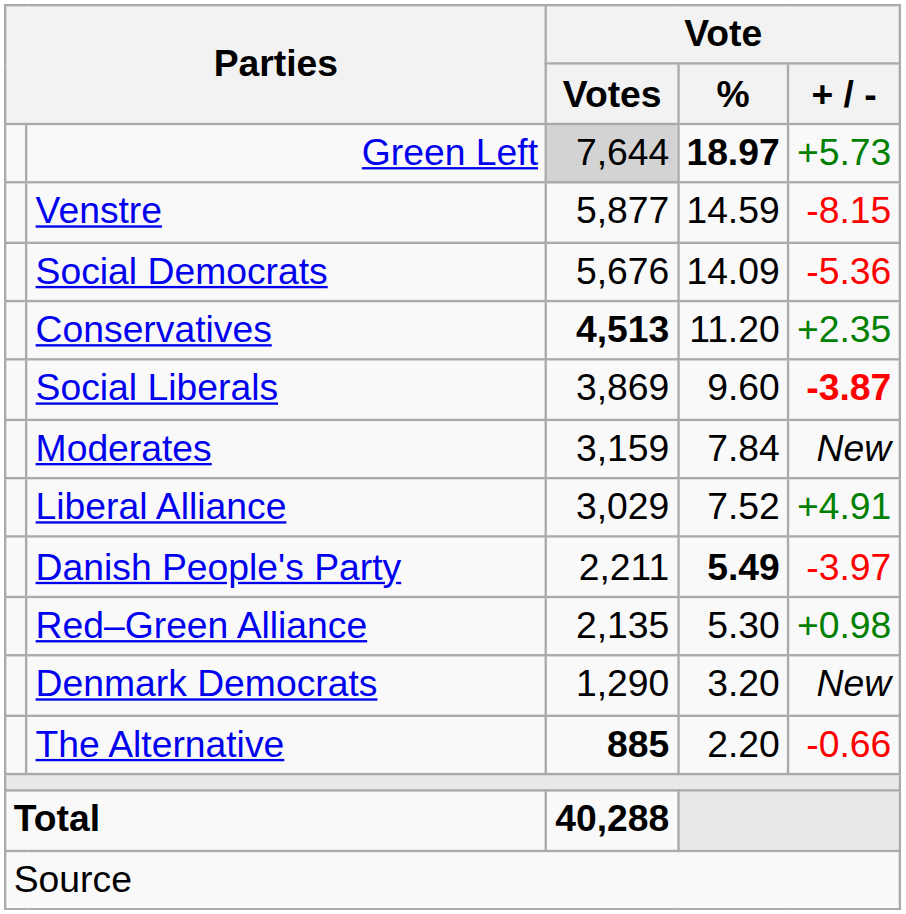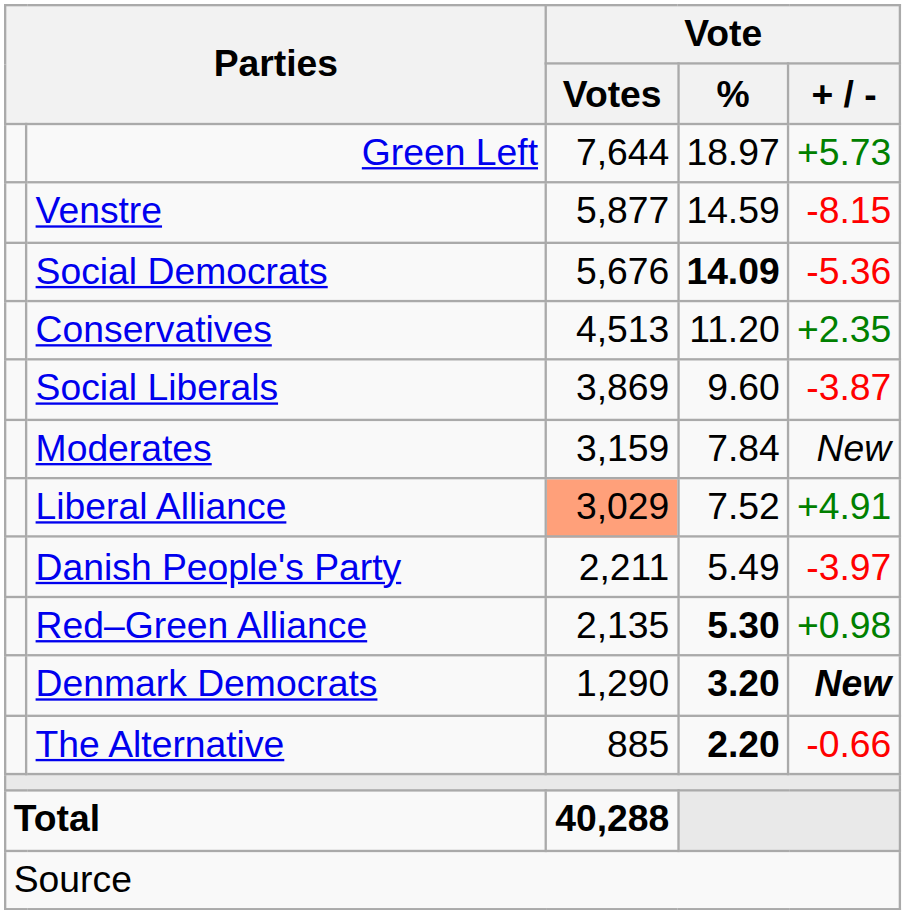(623, 152) lightgrey background -> (623, 152) no background
(733, 152) bold -> (733, 152) normal
(733, 270) normal -> (733, 270) bold
(623, 329) bold -> (623, 329) normal
(849, 388) bold -> (849, 388) normal
(623, 507) no background -> (623, 507) lightsalmon background
(743, 566) bold -> (743, 566) normal
(743, 625) normal -> (743, 625) bold
(743, 684) normal -> (743, 684) bold
(854, 684) normal -> (853, 684) bold
(638, 743) bold -> (638, 743) normal
(743, 743) normal -> (743, 743) bold
